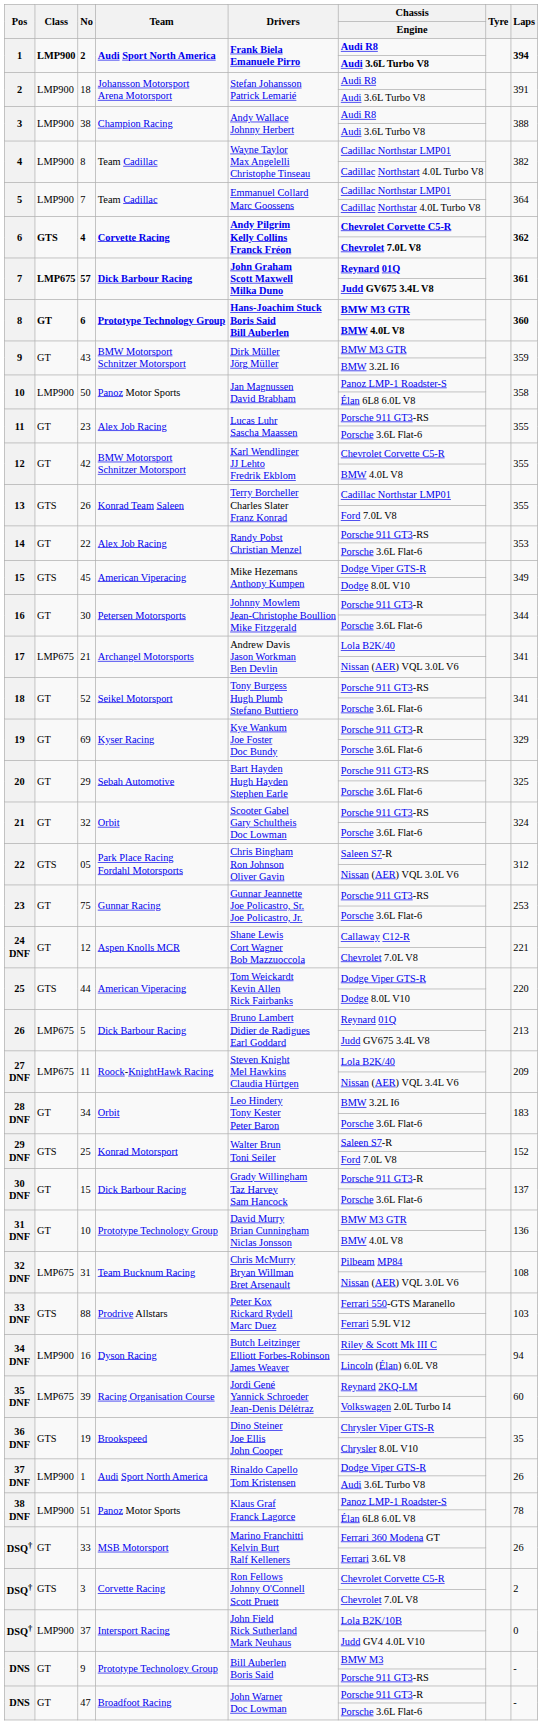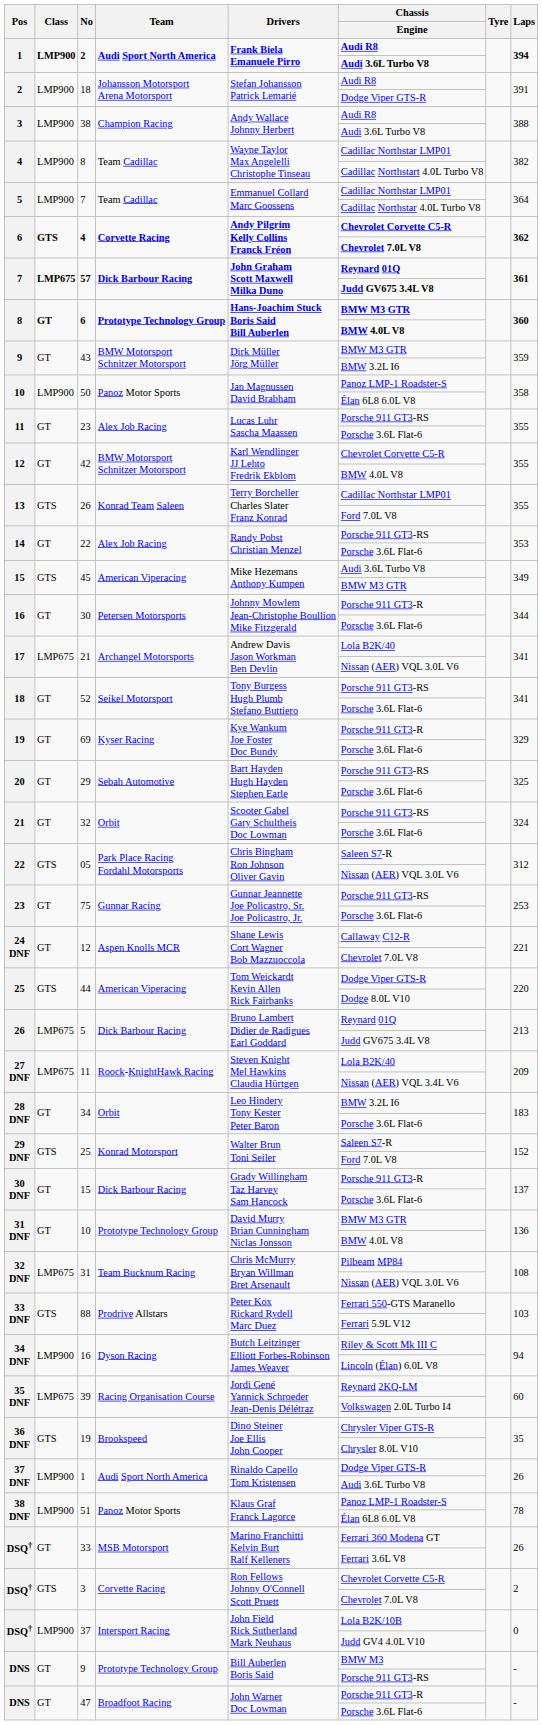(383, 98) Audi 3.6L Turbo V8 -> (383, 98) Dodge Viper GTS-R
(383, 569) Dodge Viper GTS-R -> (383, 569) Audi 3.6L Turbo V8
(375, 586) Dodge 8.0L V10 -> (374, 586) BMW M3 GTR
